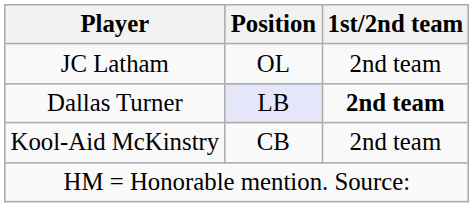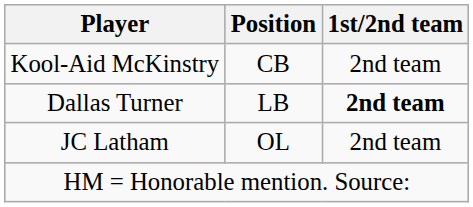rows swapped: (115, 63) <-> (115, 142)
(273, 102) lavender background -> (273, 102) no background
